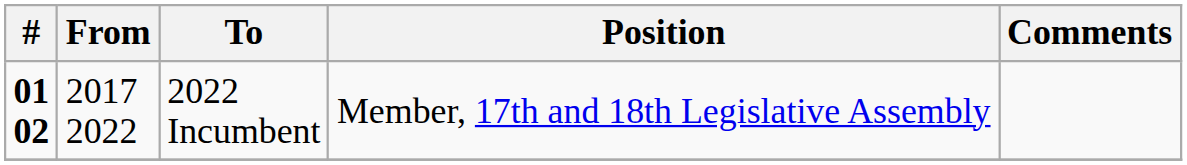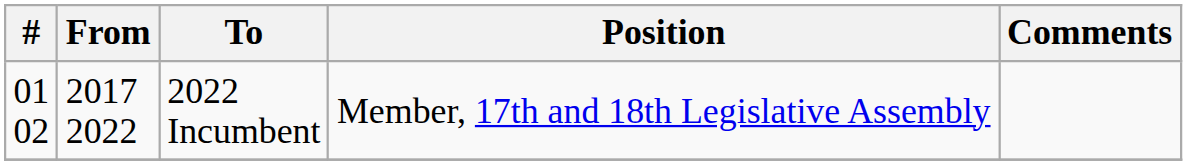(31, 109) bold -> (31, 109) normal
